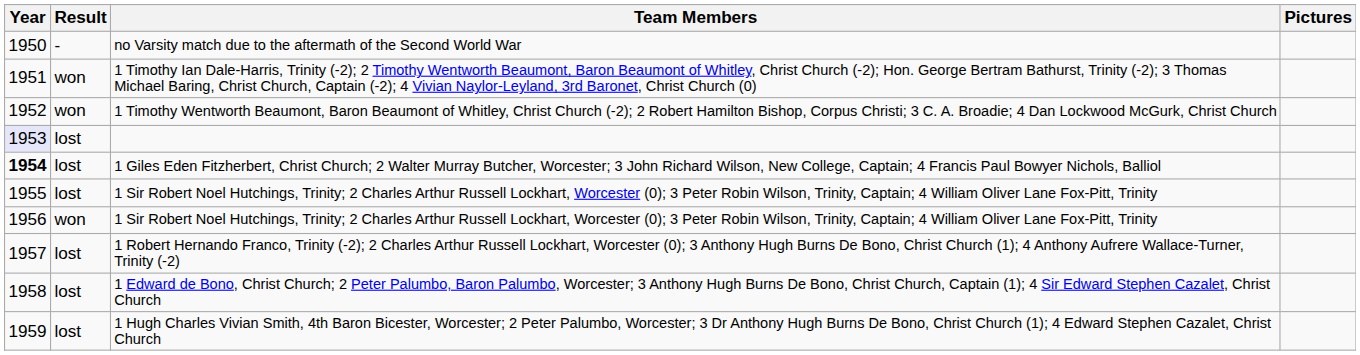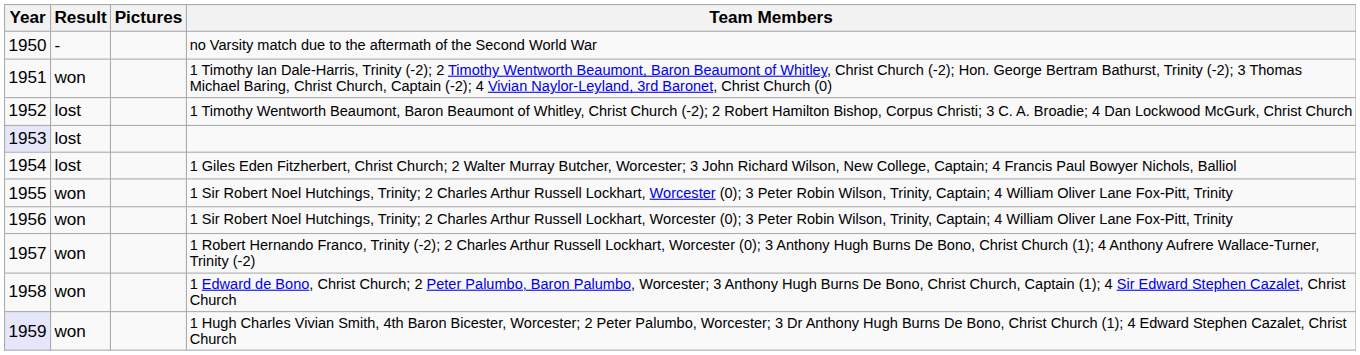columns swapped: (696, 18) <-> (1318, 18)
(70, 111) won -> (68, 111) lost
(28, 165) bold -> (28, 165) normal
(68, 192) lost -> (70, 192) won
(68, 253) lost -> (70, 253) won
(68, 292) lost -> (70, 292) won
(28, 331) no background -> (28, 331) lavender background
(68, 331) lost -> (70, 331) won
